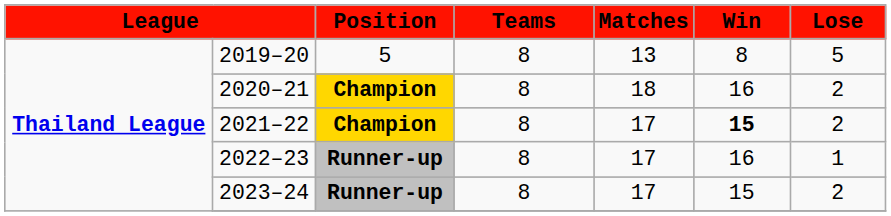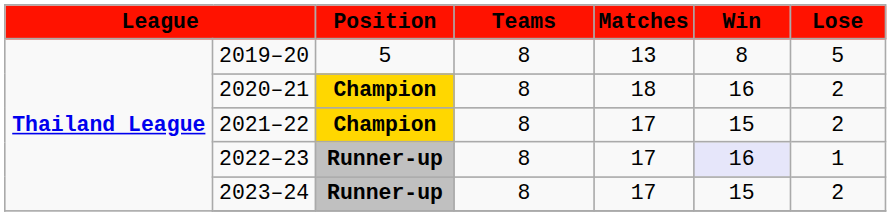(742, 125) bold -> (742, 125) normal
(742, 160) no background -> (742, 160) lavender background
